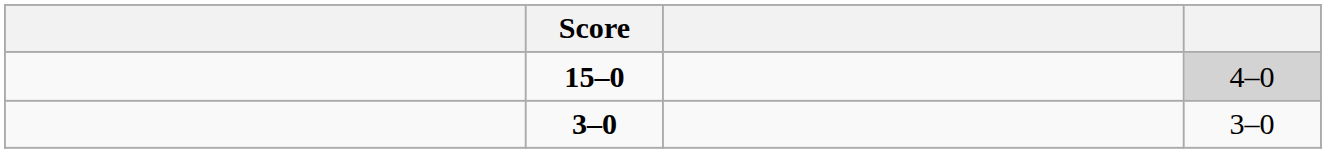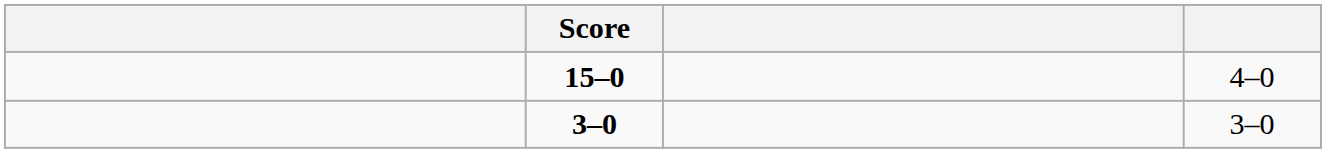(1252, 76) lightgrey background -> (1252, 76) no background
